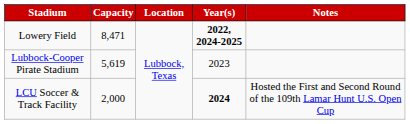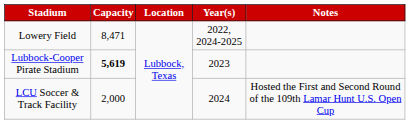(219, 35) bold -> (219, 35) normal
(113, 64) normal -> (113, 64) bold
(219, 98) bold -> (219, 98) normal
